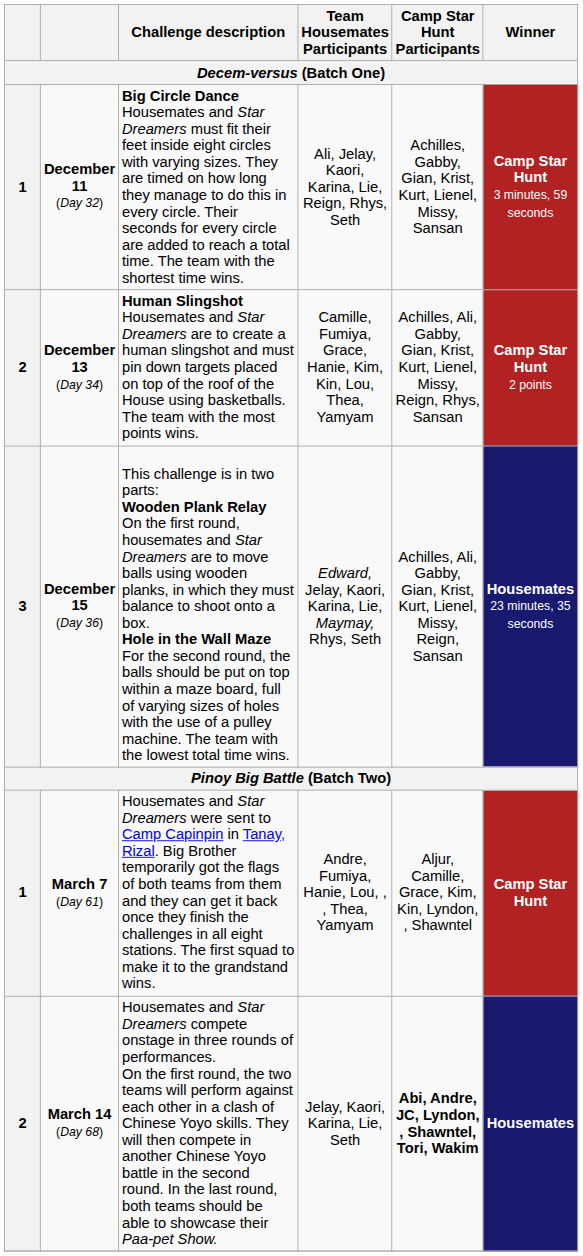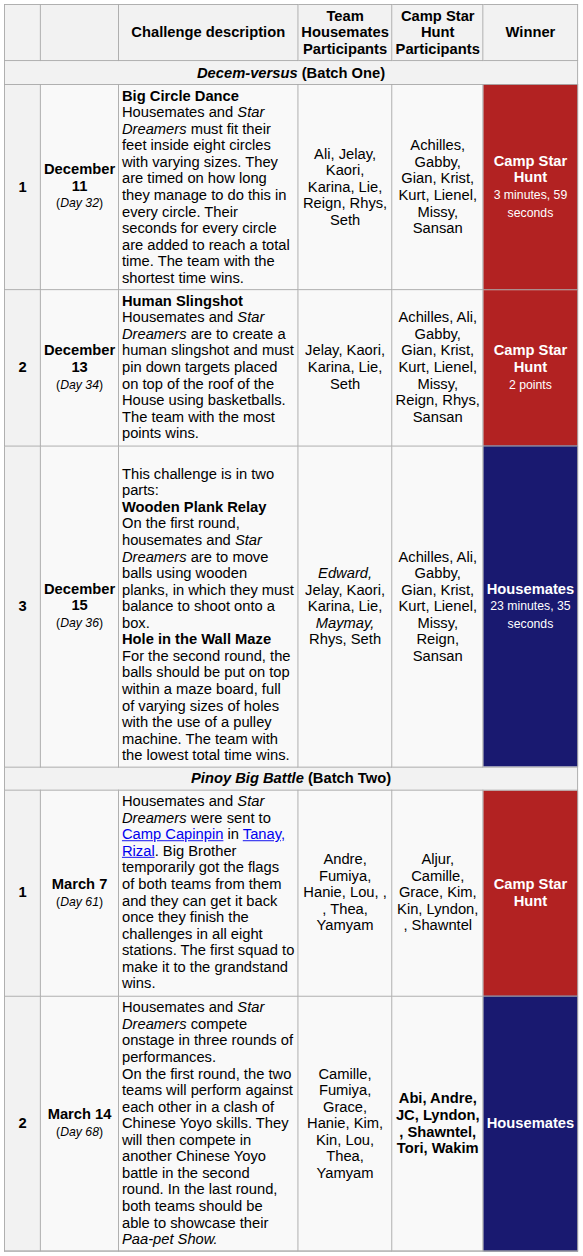(345, 367) Camille, Fumiya, Grace, Hanie, Kim, Kin, Lou, Thea, Yamyam -> (345, 367) Jelay, Kaori, Karina, Lie, Seth
(345, 1123) Jelay, Kaori, Karina, Lie, Seth -> (345, 1123) Camille, Fumiya, Grace, Hanie, Kim, Kin, Lou, Thea, Yamyam
